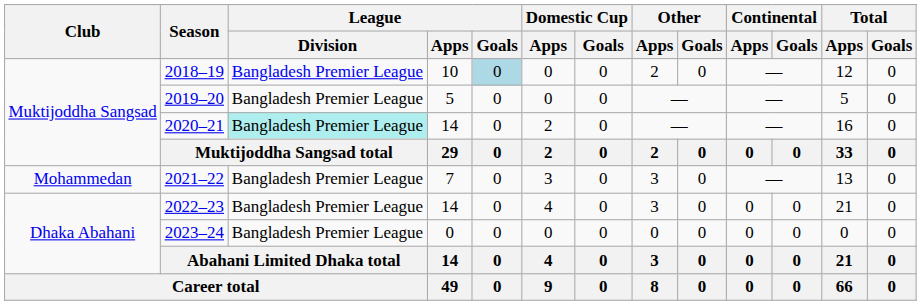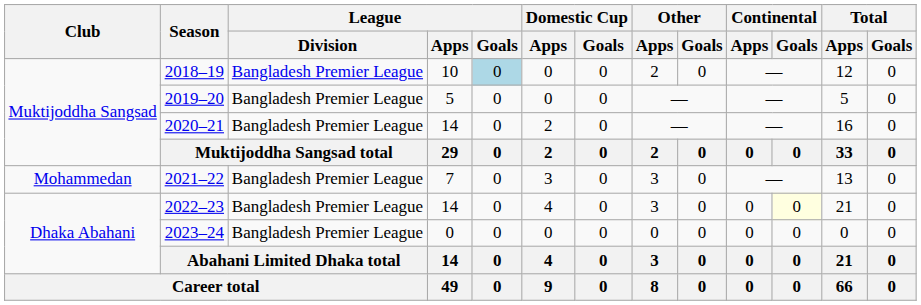(327, 125) paleturquoise background -> (327, 125) no background
(797, 206) no background -> (797, 206) lightyellow background
